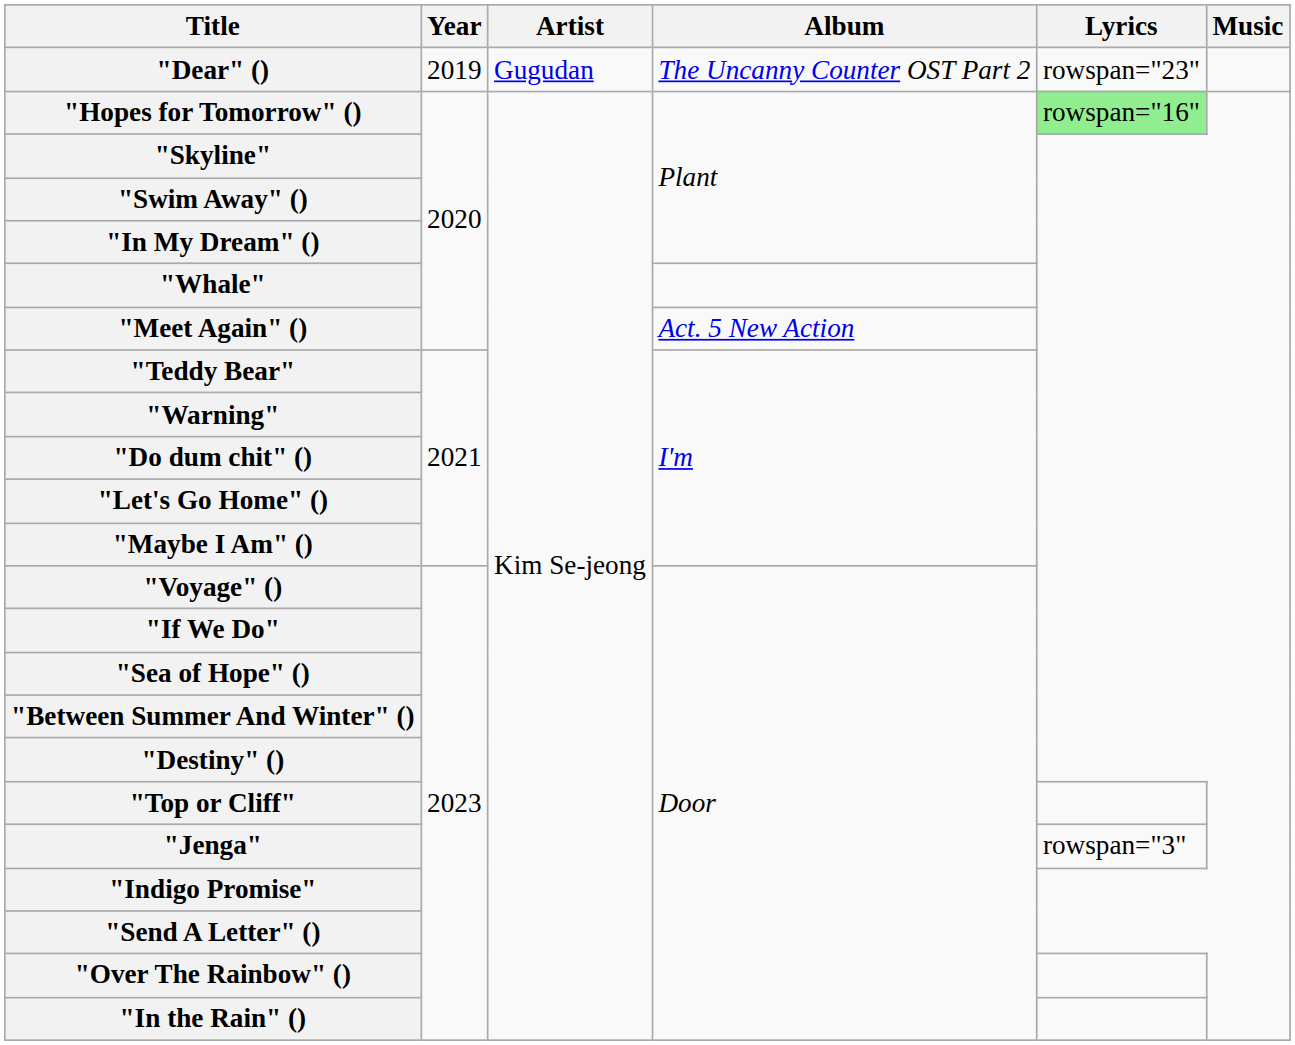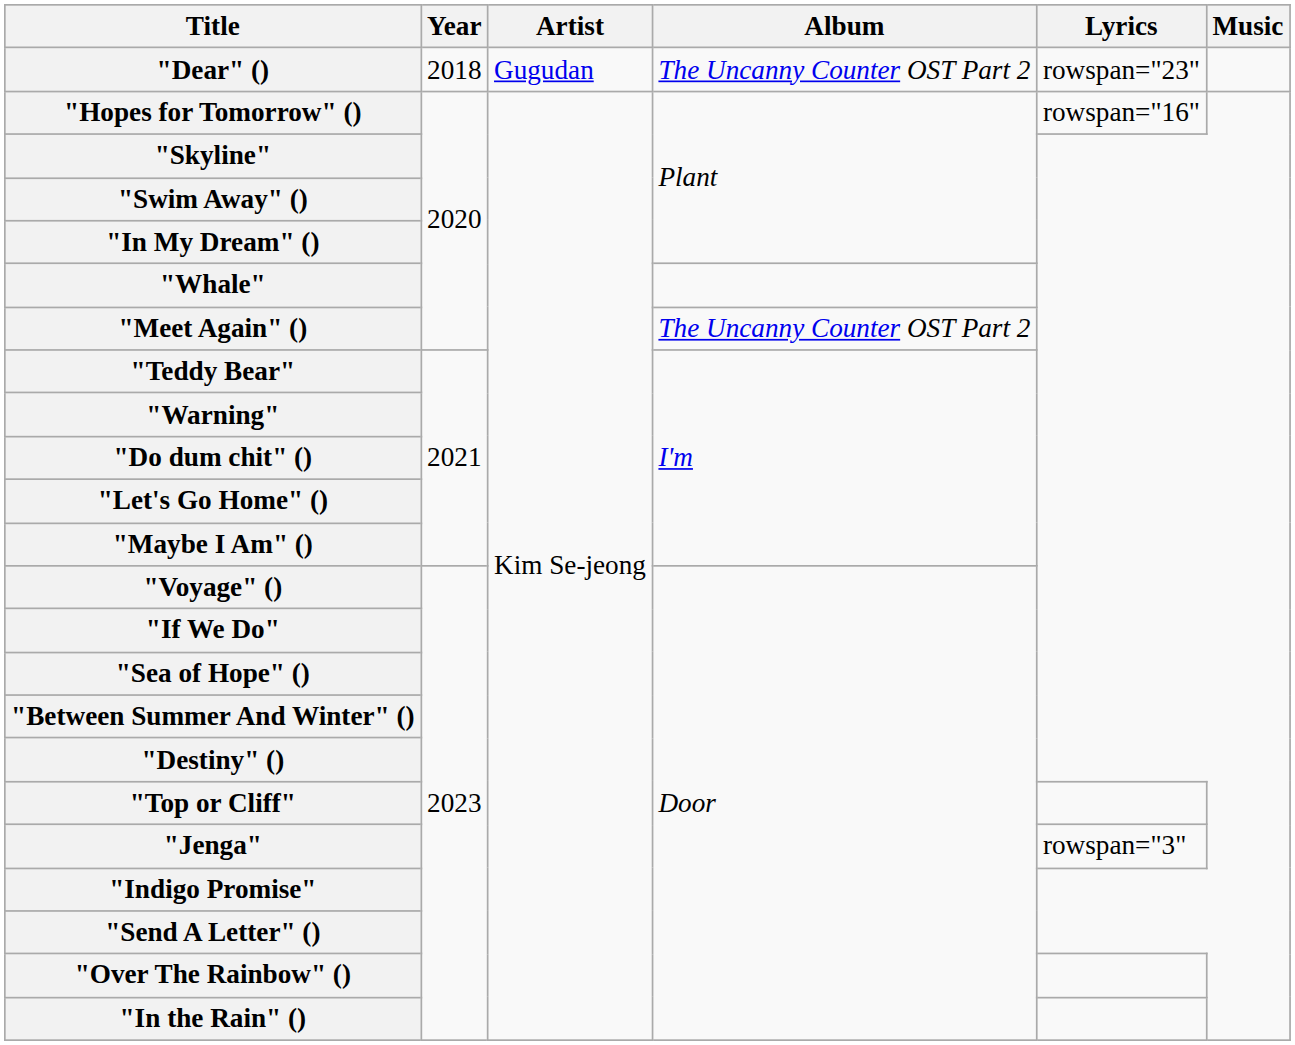(454, 69) 2019 -> (454, 69) 2018
(1121, 112) lightgreen background -> (1121, 112) no background
(756, 328) Act. 5 New Action -> (844, 328) The Uncanny Counter OST Part 2
